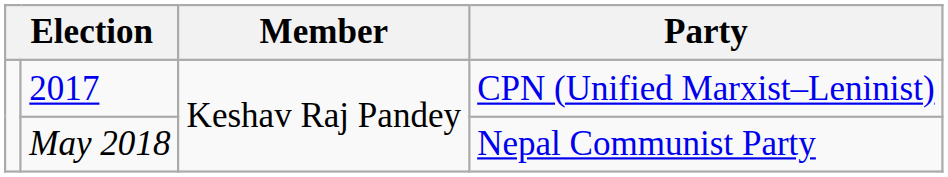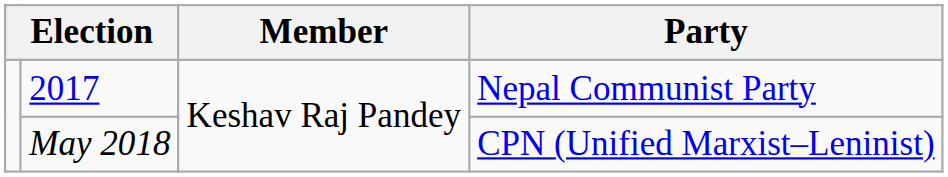(706, 87) CPN (Unified Marxist–Leninist) -> (647, 87) Nepal Communist Party
(647, 143) Nepal Communist Party -> (706, 143) CPN (Unified Marxist–Leninist)
